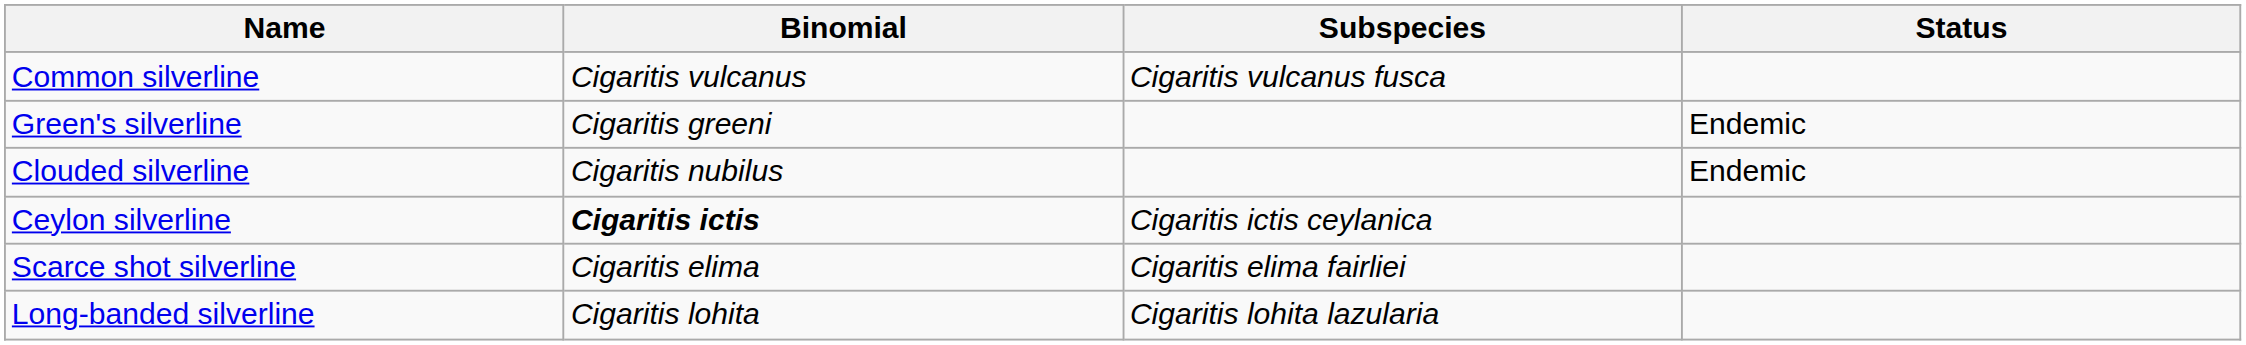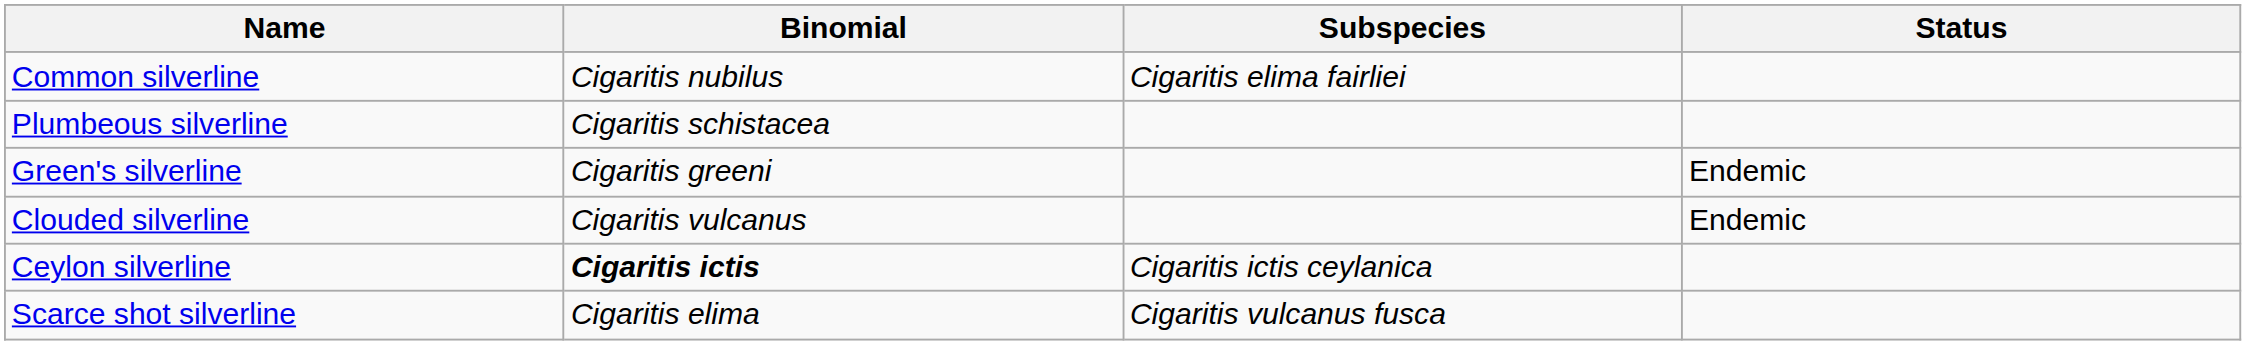(689, 76) Cigaritis vulcanus -> (677, 76) Cigaritis nubilus
(1288, 76) Cigaritis vulcanus fusca -> (1268, 76) Cigaritis elima fairliei
+ row: (150, 123)
(677, 171) Cigaritis nubilus -> (689, 219) Cigaritis vulcanus
(1268, 266) Cigaritis elima fairliei -> (1288, 314) Cigaritis vulcanus fusca
- row: (163, 314)
